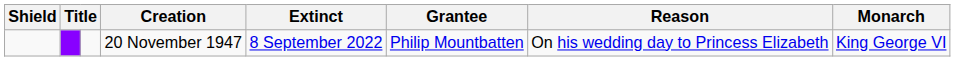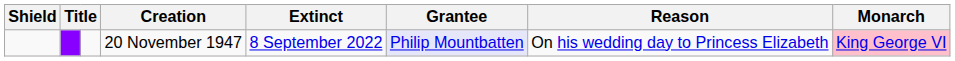(457, 42) no background -> (457, 42) lavender background
(891, 42) no background -> (891, 42) pink background
